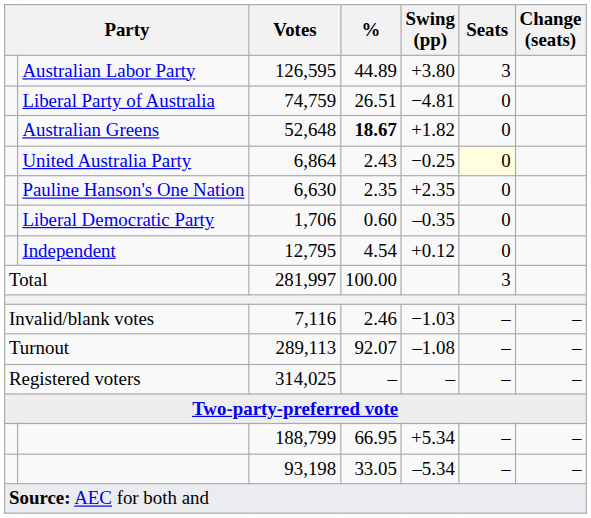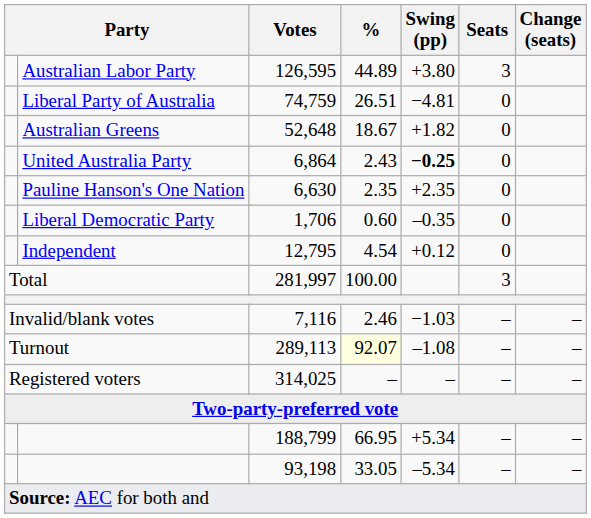(376, 130) bold -> (376, 130) normal
(433, 160) normal -> (433, 160) bold
(506, 160) lightyellow background -> (506, 160) no background
(376, 348) no background -> (376, 348) lightyellow background
